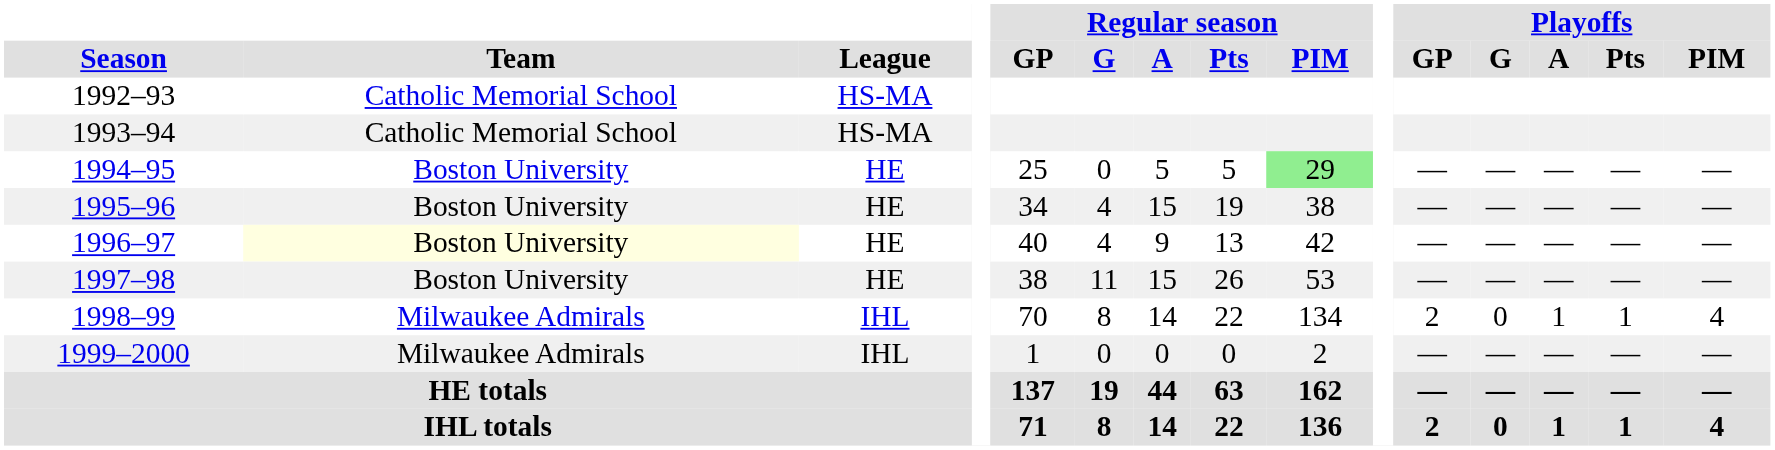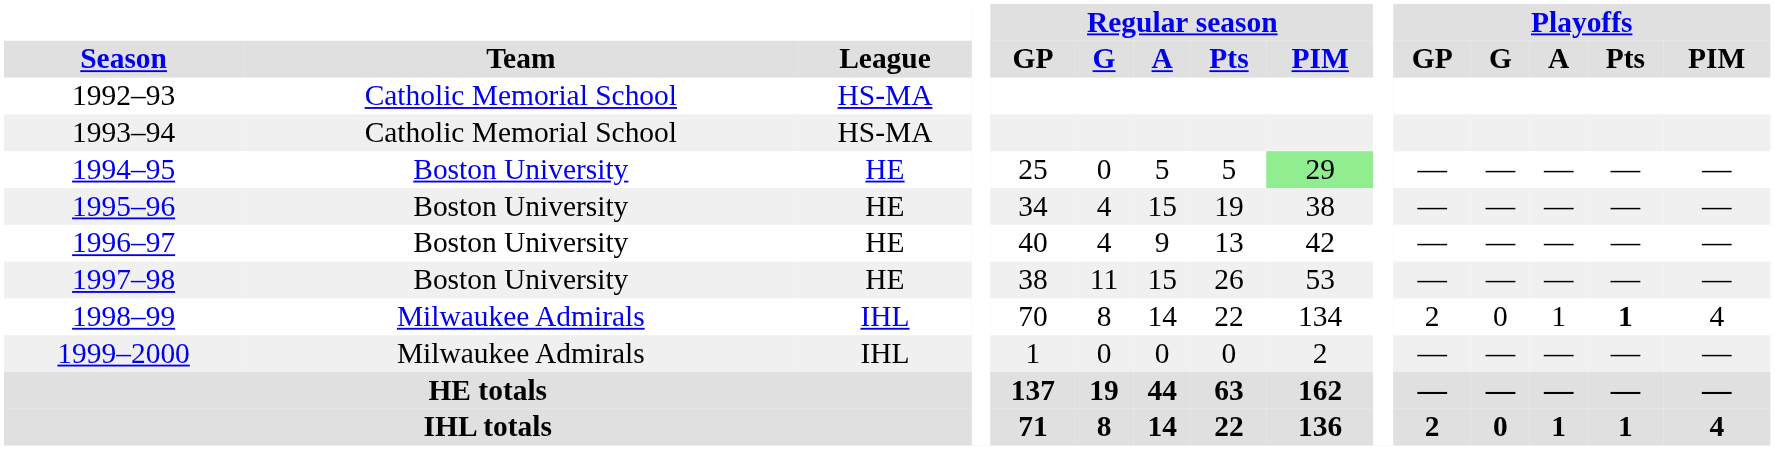(521, 242) lightyellow background -> (521, 242) no background
(1625, 316) normal -> (1625, 316) bold
